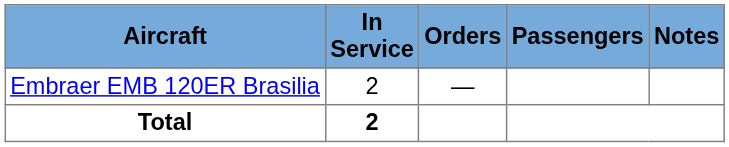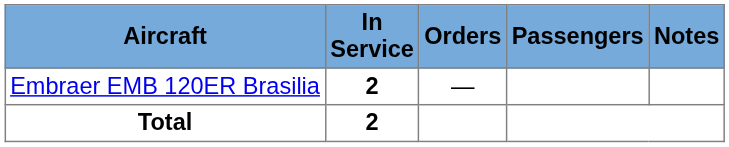(372, 86) normal -> (372, 86) bold
